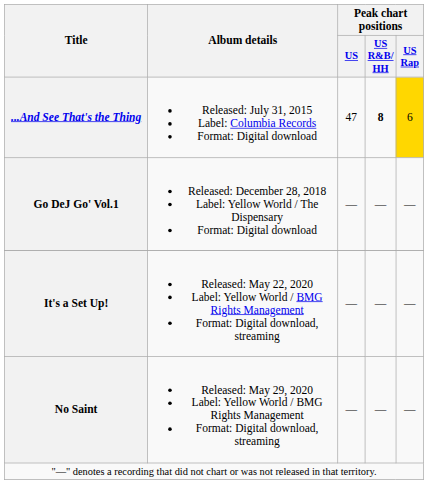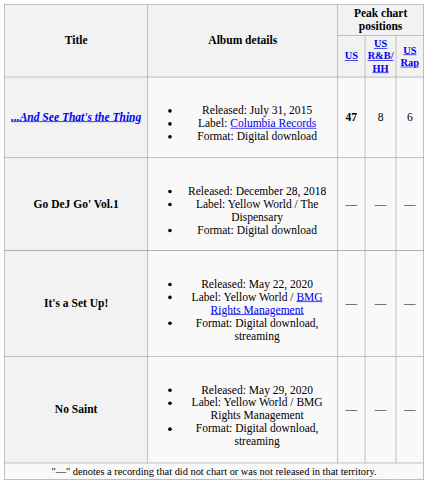(351, 117) normal -> (351, 117) bold
(381, 117) bold -> (381, 117) normal
(410, 117) gold background -> (410, 117) no background
